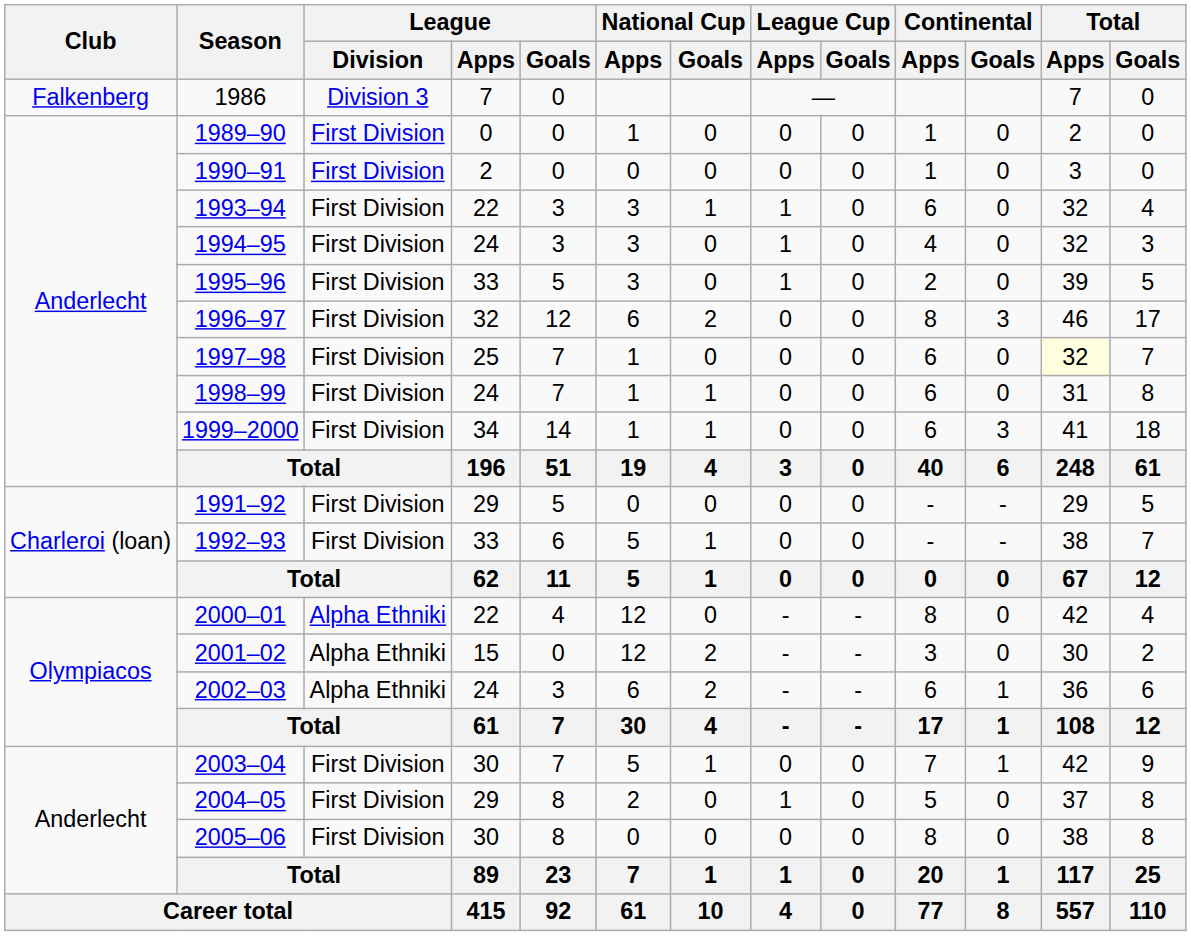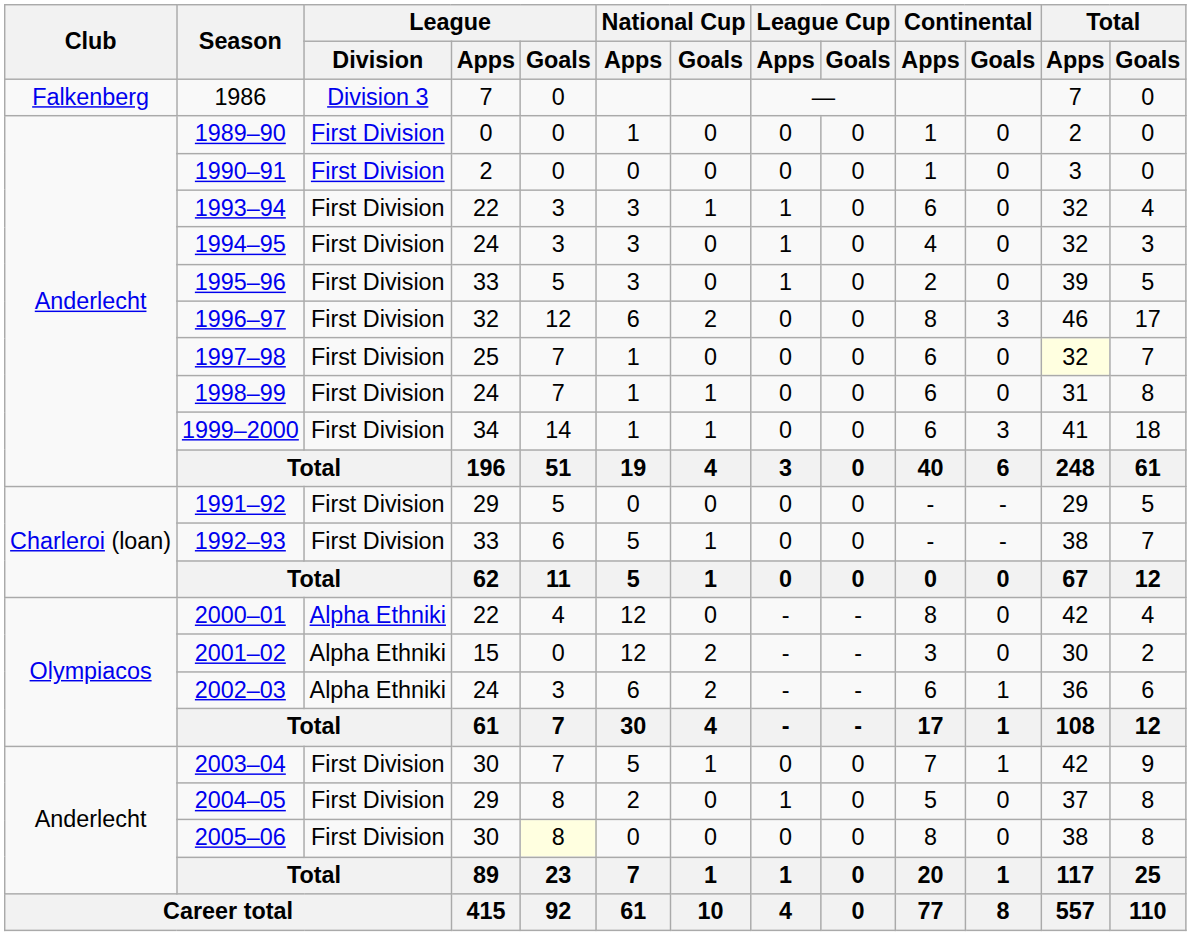(558, 838) no background -> (558, 838) lightyellow background
